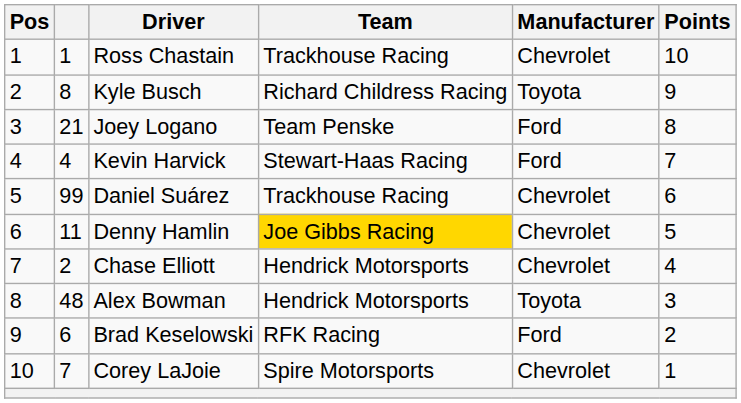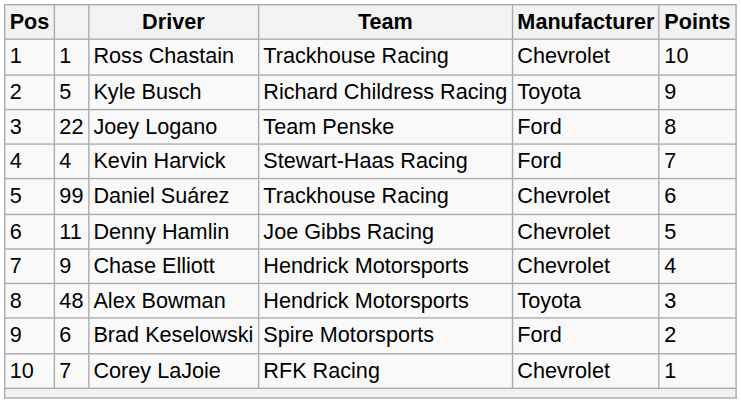(65, 91) 8 -> (65, 91) 5
(71, 126) 21 -> (71, 126) 22
(349, 230) gold background -> (349, 230) no background
(65, 265) 2 -> (65, 265) 9
(322, 335) RFK Racing -> (349, 335) Spire Motorsports
(349, 370) Spire Motorsports -> (322, 370) RFK Racing
